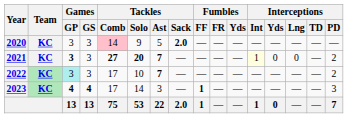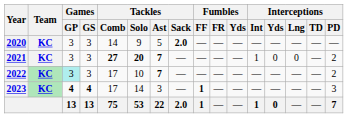(113, 43) pink background -> (113, 43) no background
(71, 58) bold -> (71, 58) normal
(256, 58) lightyellow background -> (256, 58) no background
